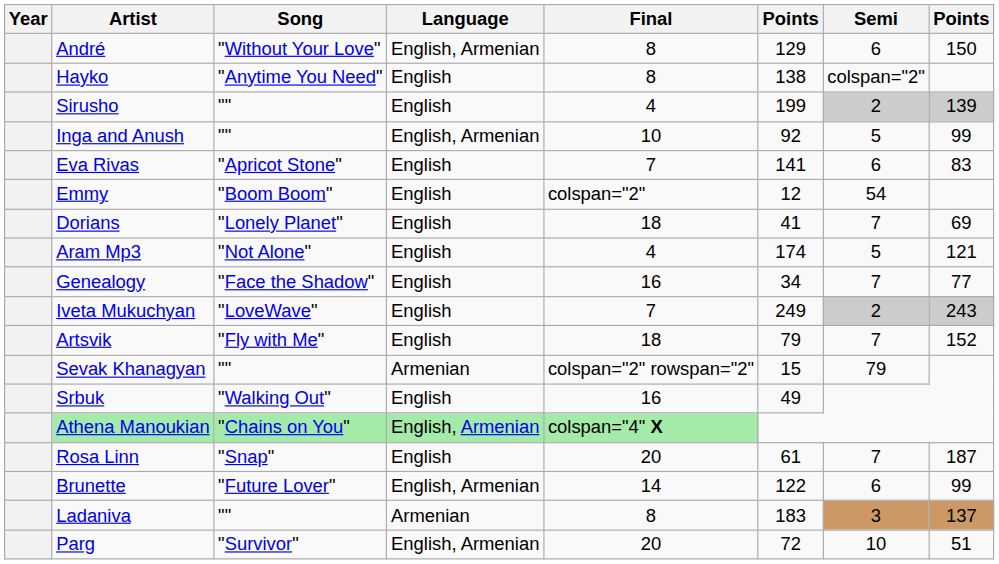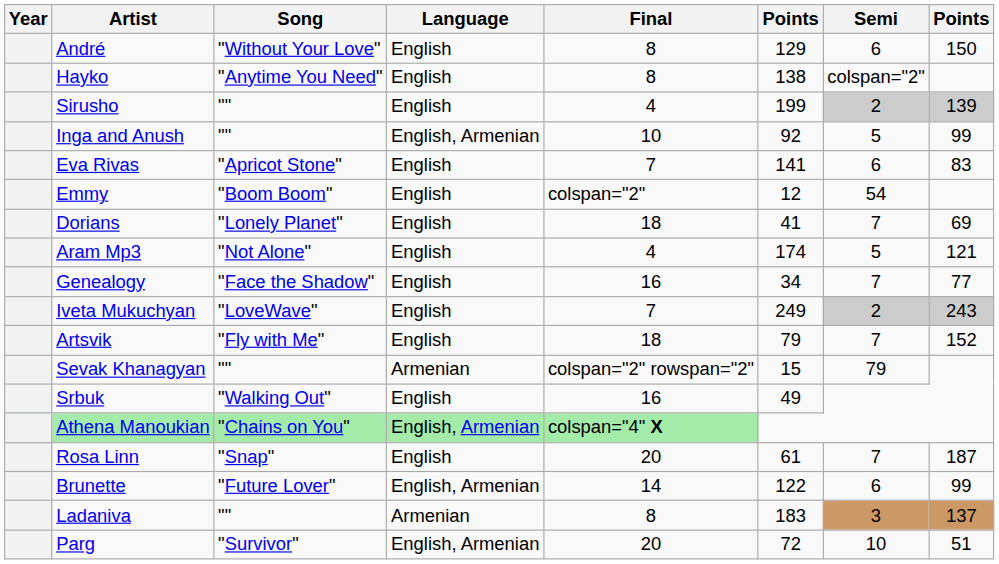(465, 48) English, Armenian -> (421, 48) English
